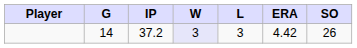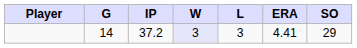(285, 33) 4.42 -> (285, 33) 4.41
(330, 33) 26 -> (330, 33) 29
